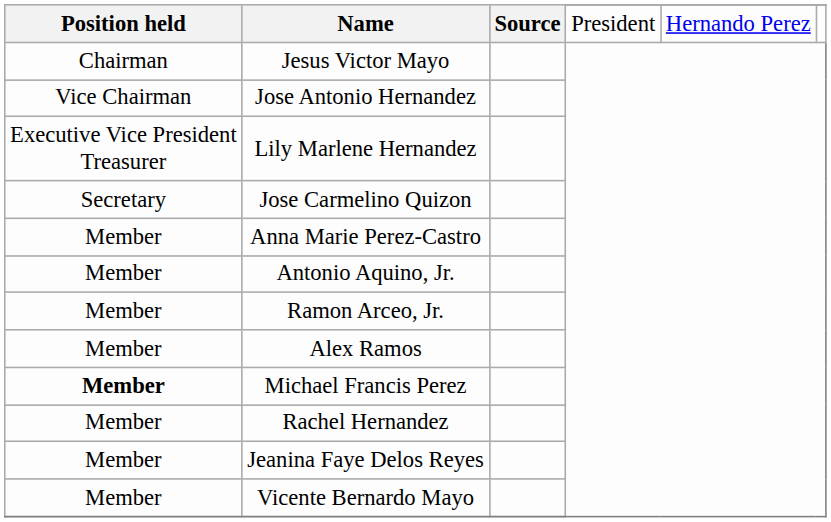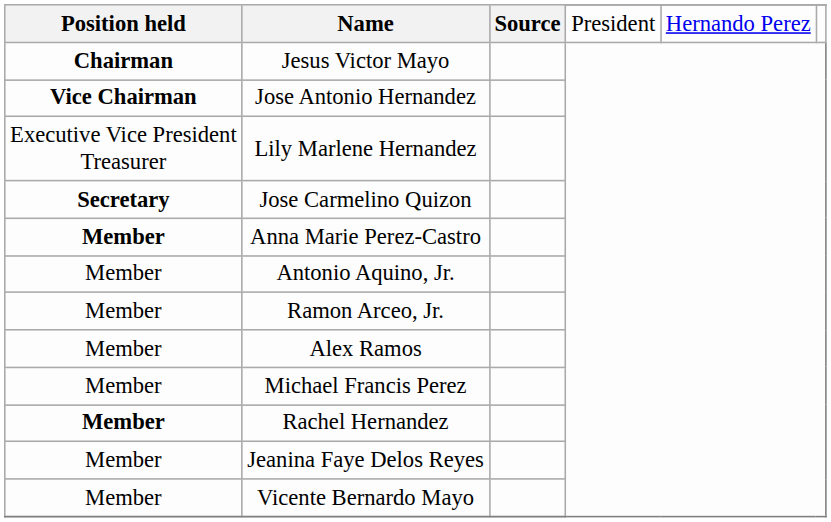(123, 60) normal -> (123, 60) bold
(123, 98) normal -> (123, 98) bold
(123, 199) normal -> (123, 199) bold
(123, 236) normal -> (123, 236) bold
(123, 385) bold -> (123, 385) normal
(123, 423) normal -> (123, 423) bold
